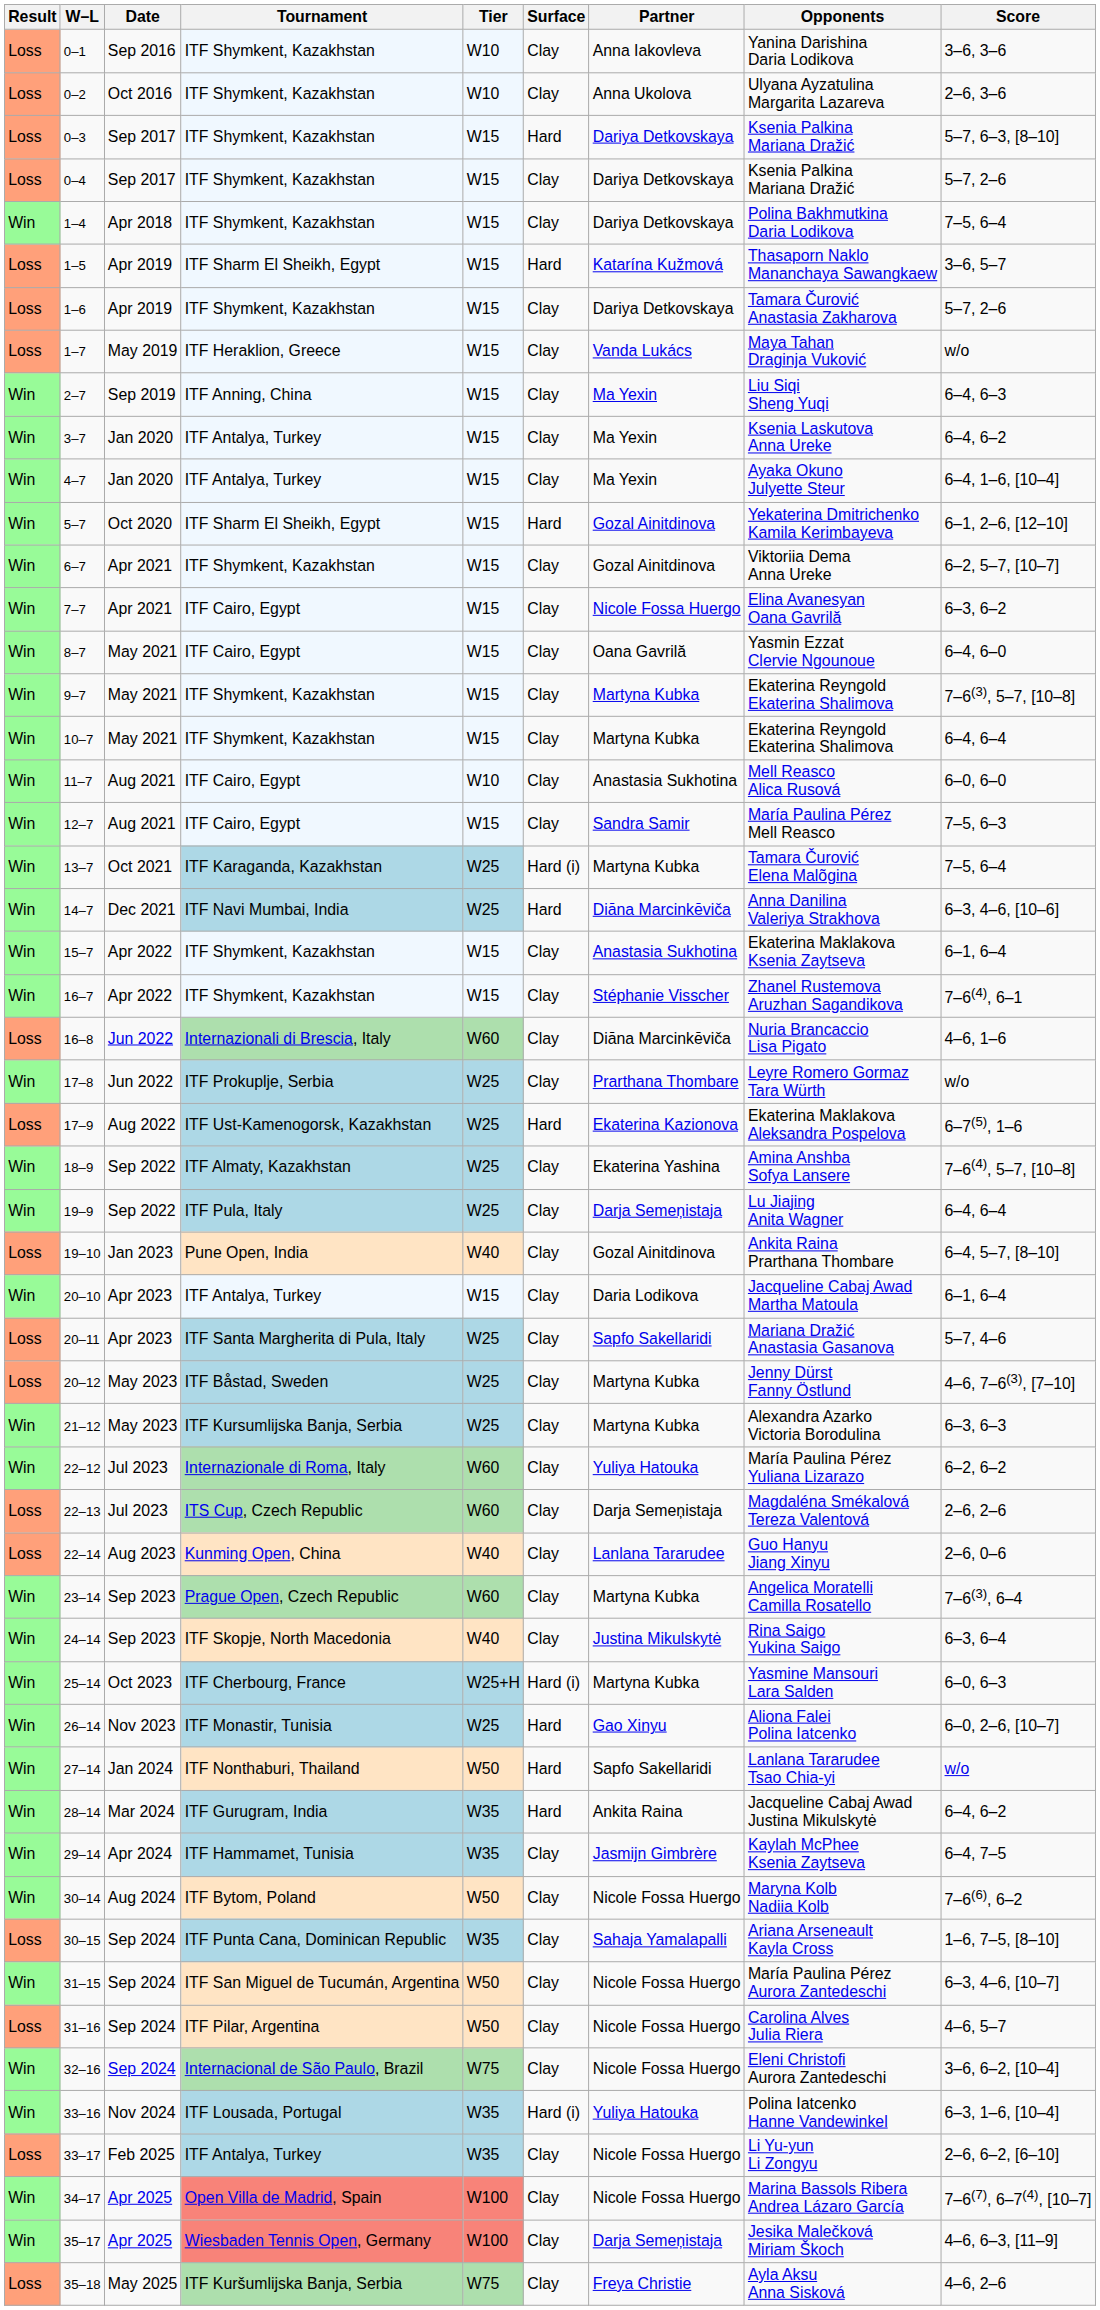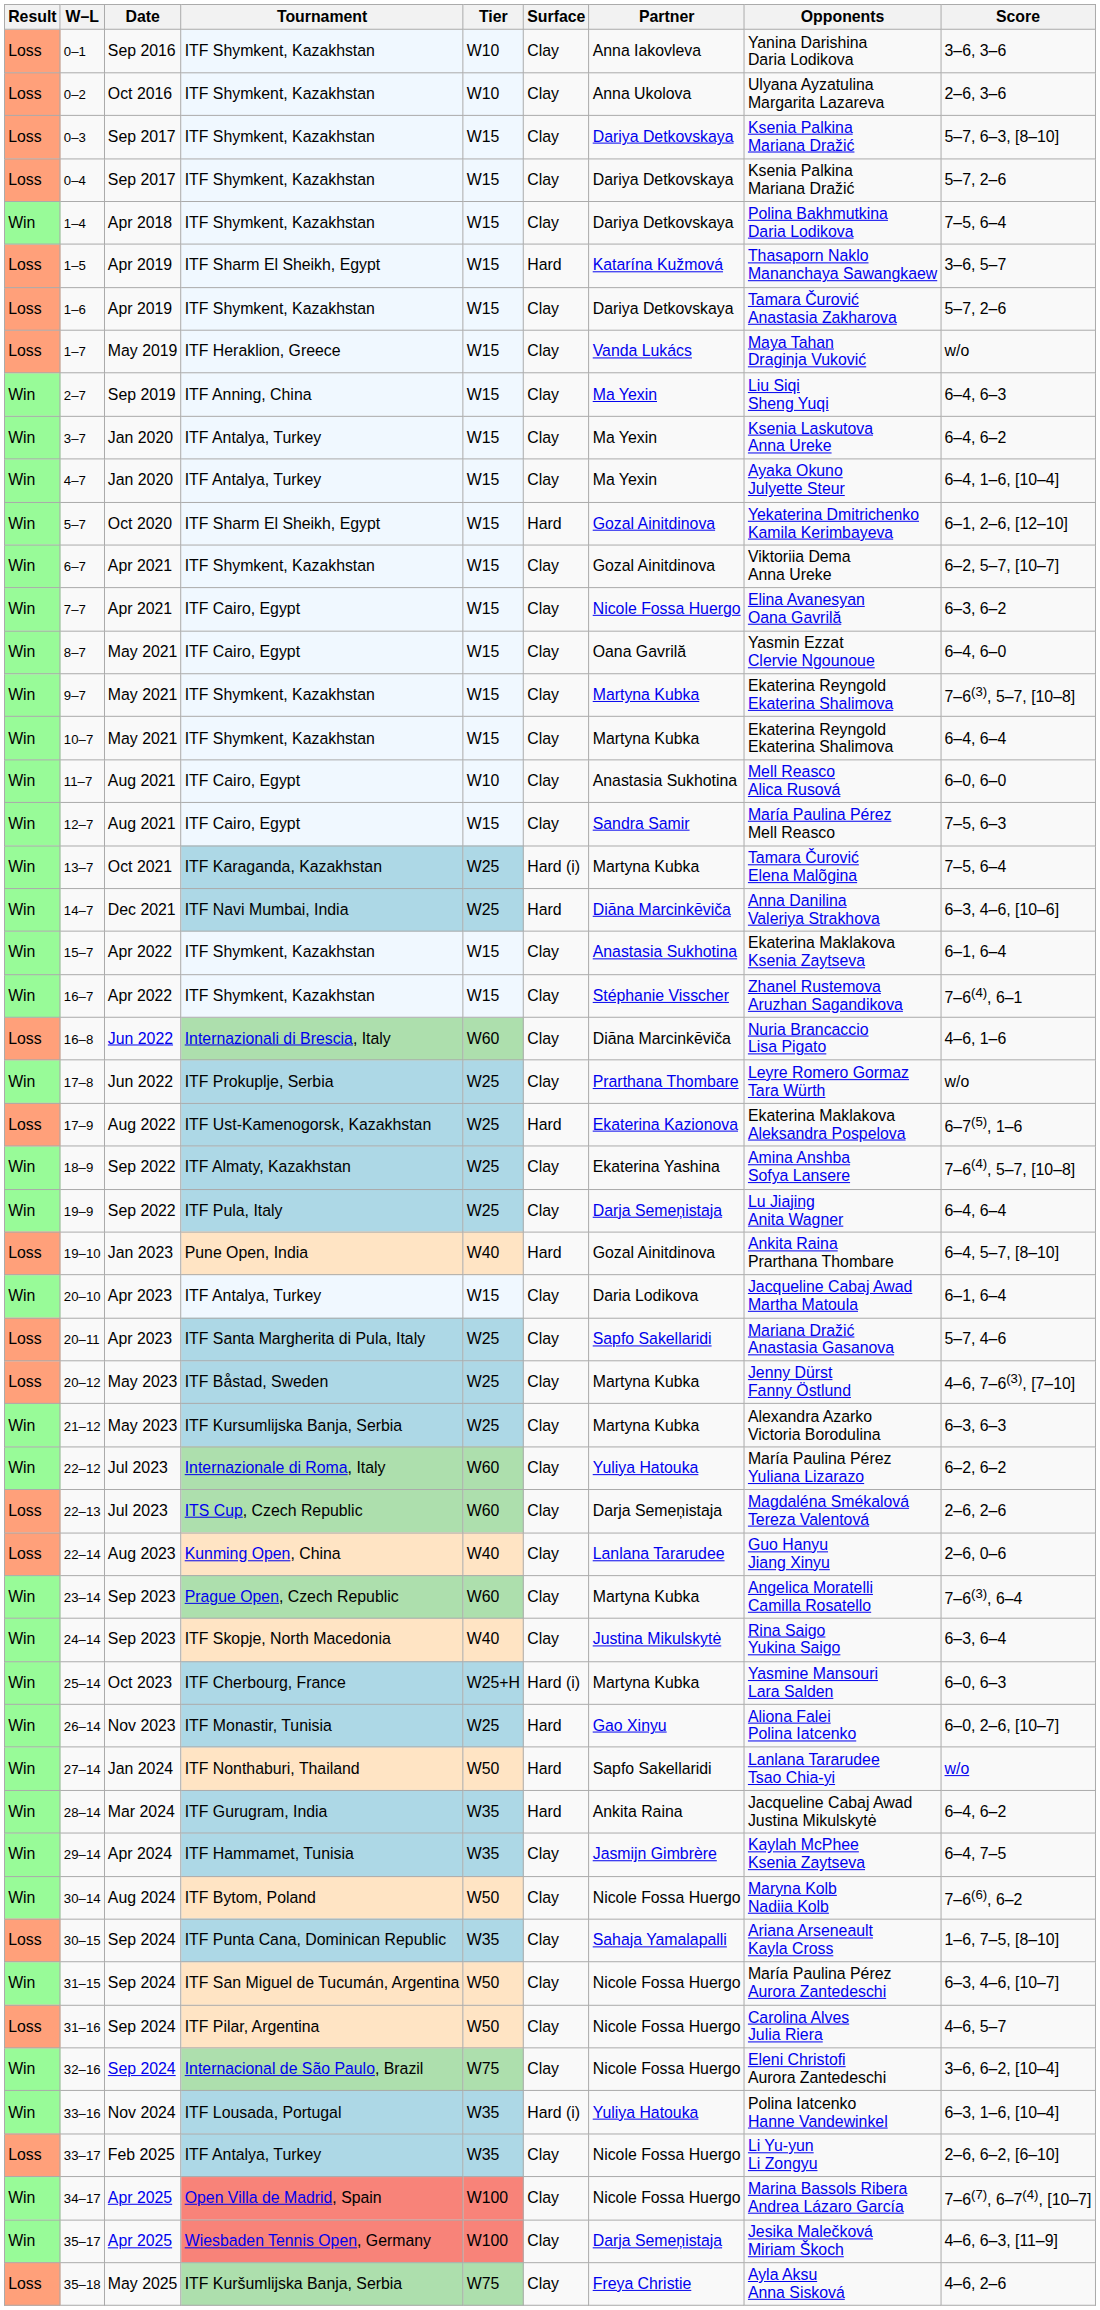(544, 136) Hard -> (543, 136) Clay
(543, 1253) Clay -> (544, 1253) Hard
